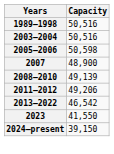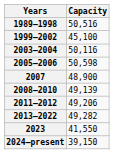+ row: (35, 37)
(83, 37) 50,516 -> (83, 50) 50,116
(83, 103) 46,542 -> (83, 116) 49,282
